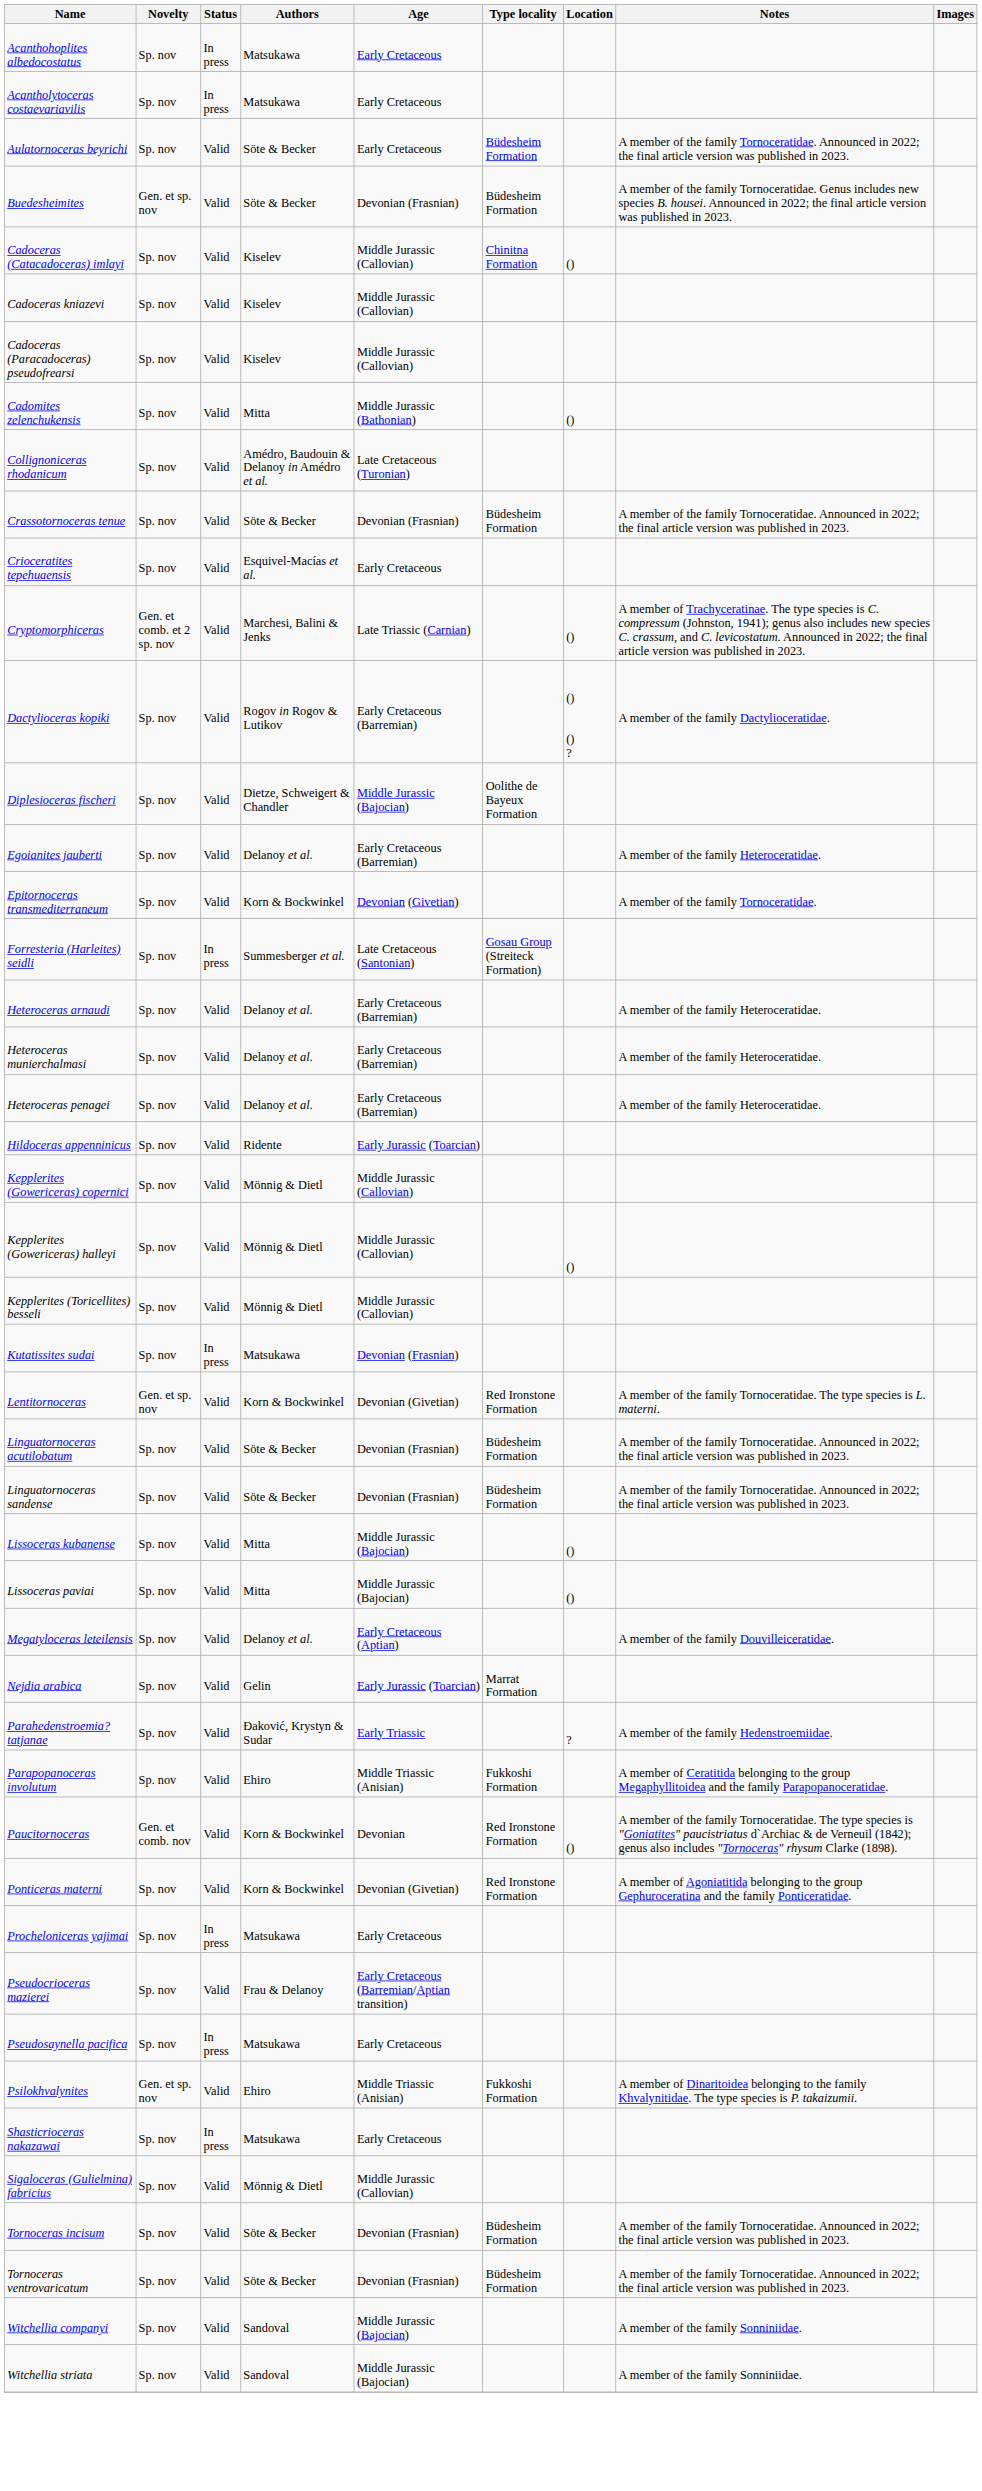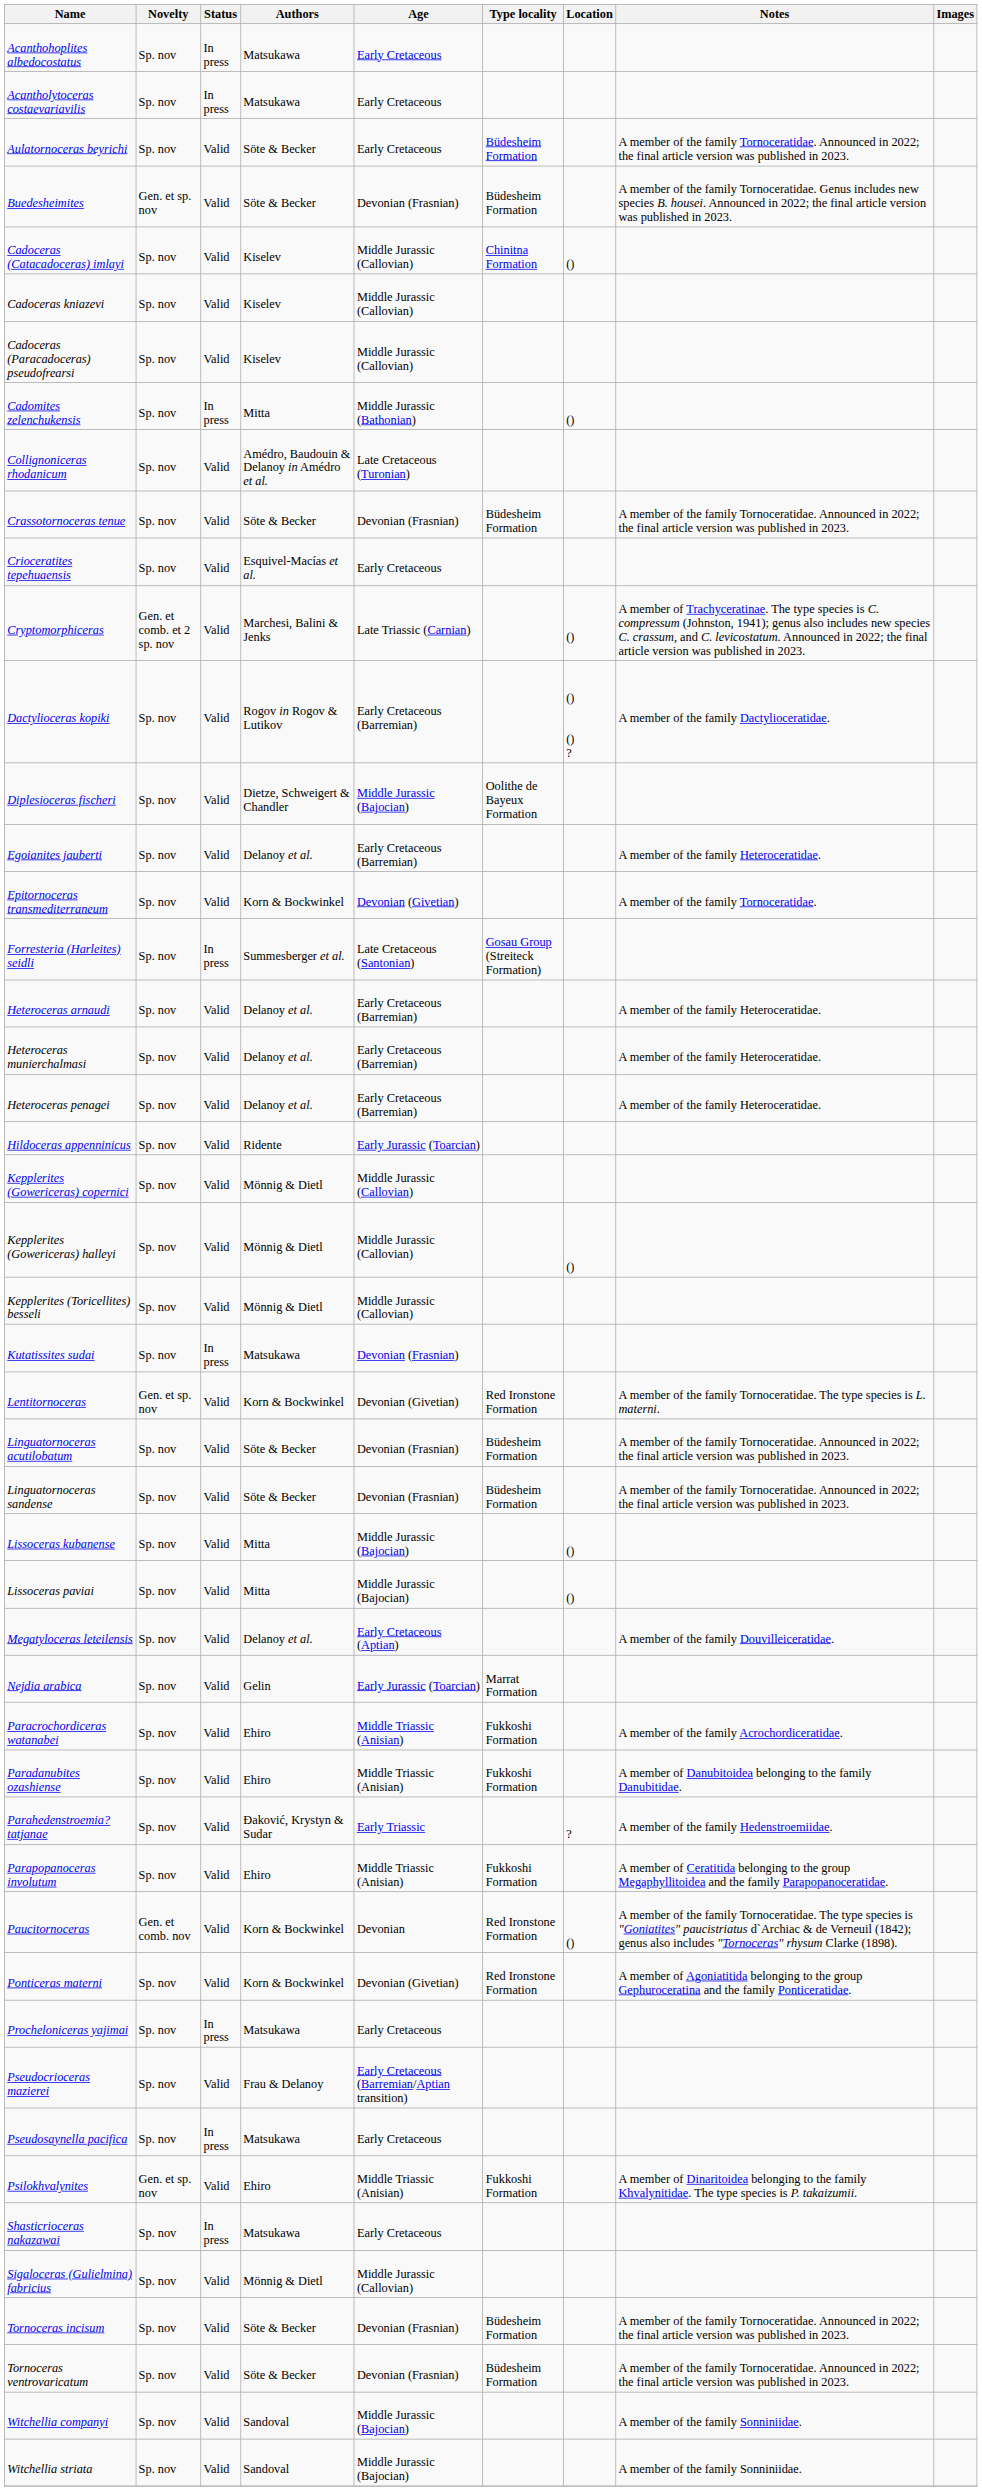(217, 413) Valid -> (216, 413) In press
+ row: (57, 1733)
+ row: (43, 1780)
